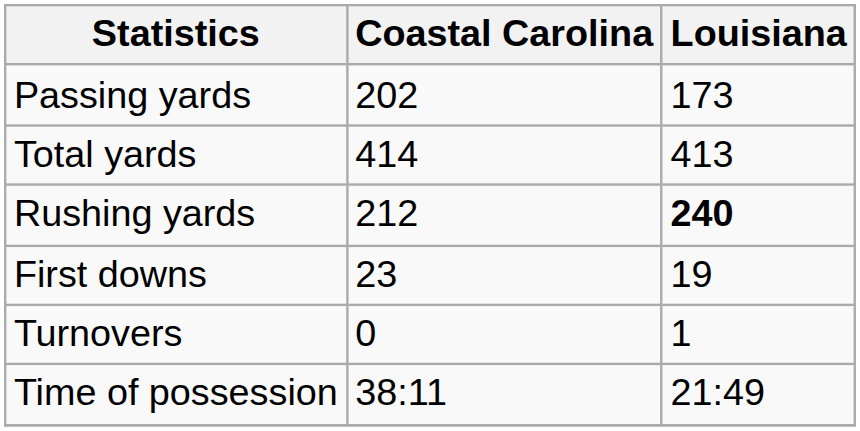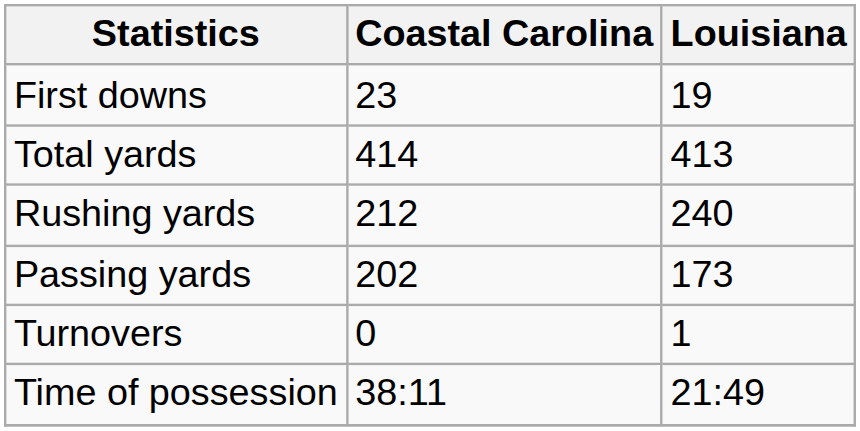rows swapped: (110, 273) <-> (132, 94)
(702, 214) bold -> (702, 214) normal
